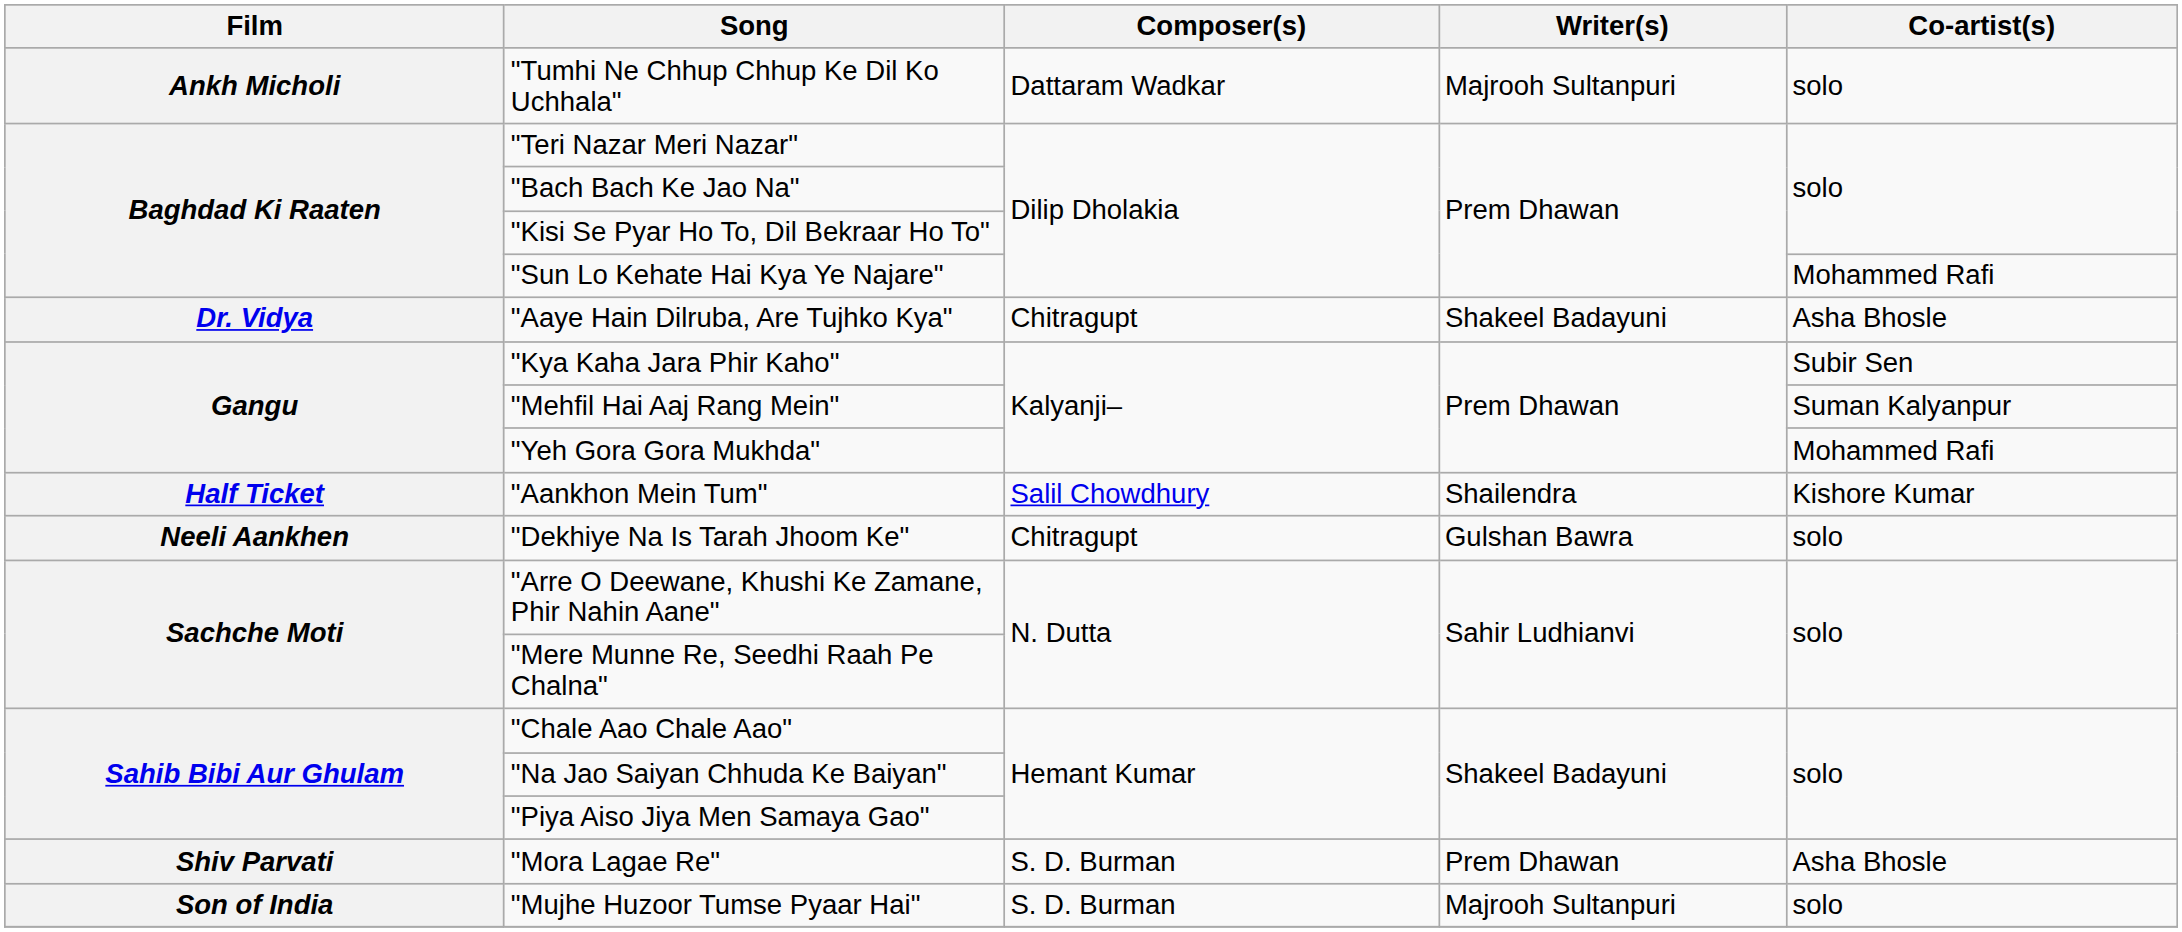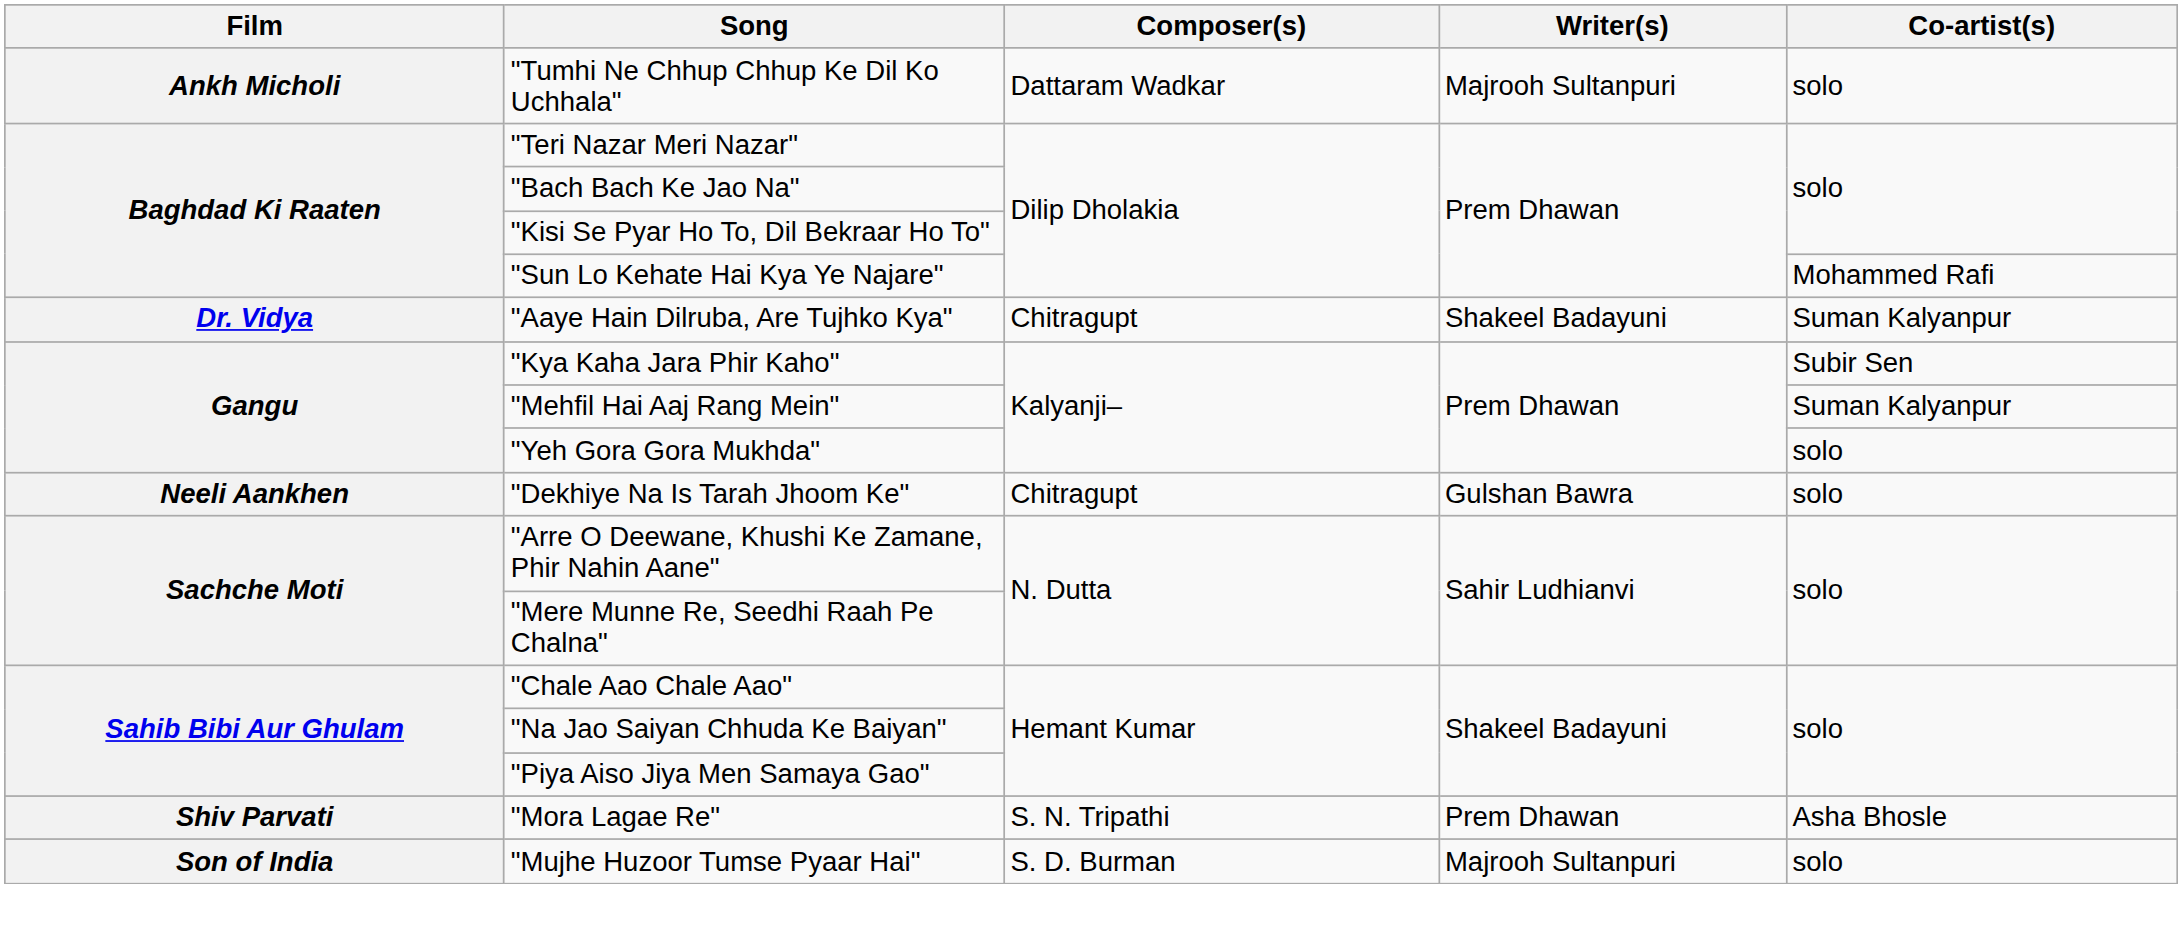(1870, 319) Asha Bhosle -> (1902, 319) Suman Kalyanpur
(1893, 450) Mohammed Rafi -> (1818, 450) solo
- row: (639, 493)
(1093, 861) S. D. Burman -> (1090, 817) S. N. Tripathi
